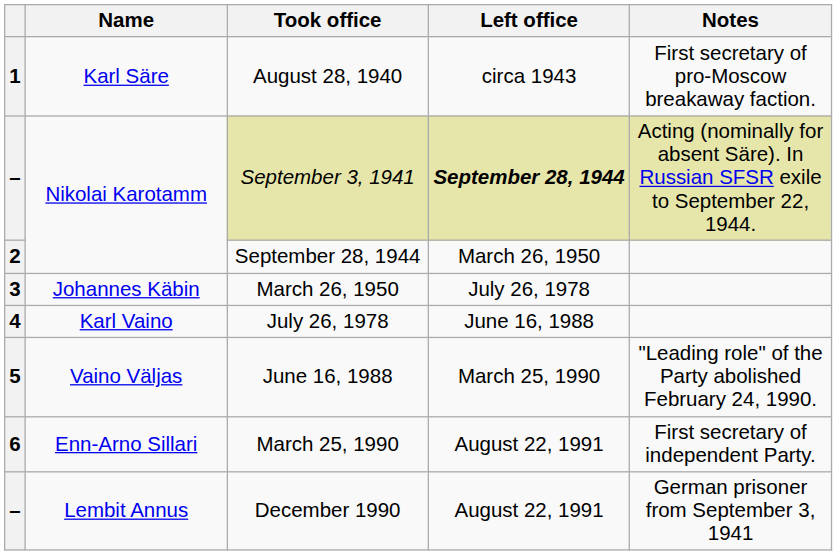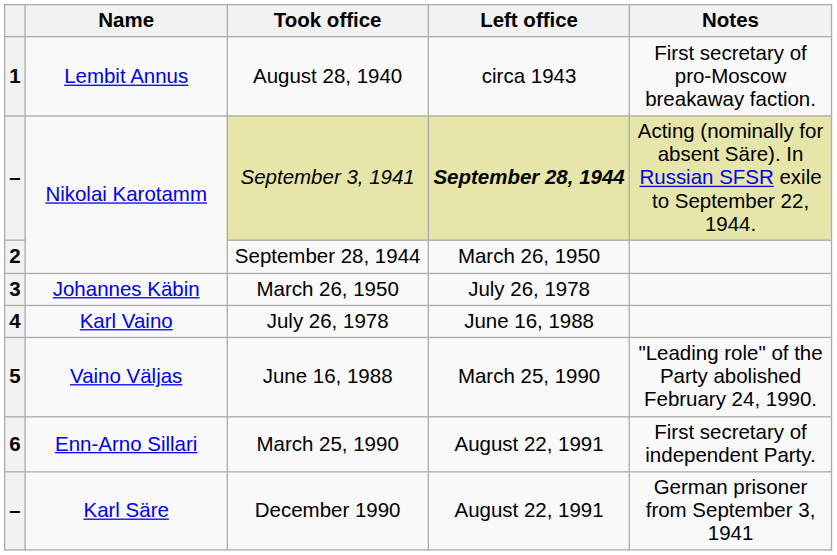(126, 76) Karl Säre -> (126, 76) Lembit Annus
(126, 510) Lembit Annus -> (126, 510) Karl Säre
